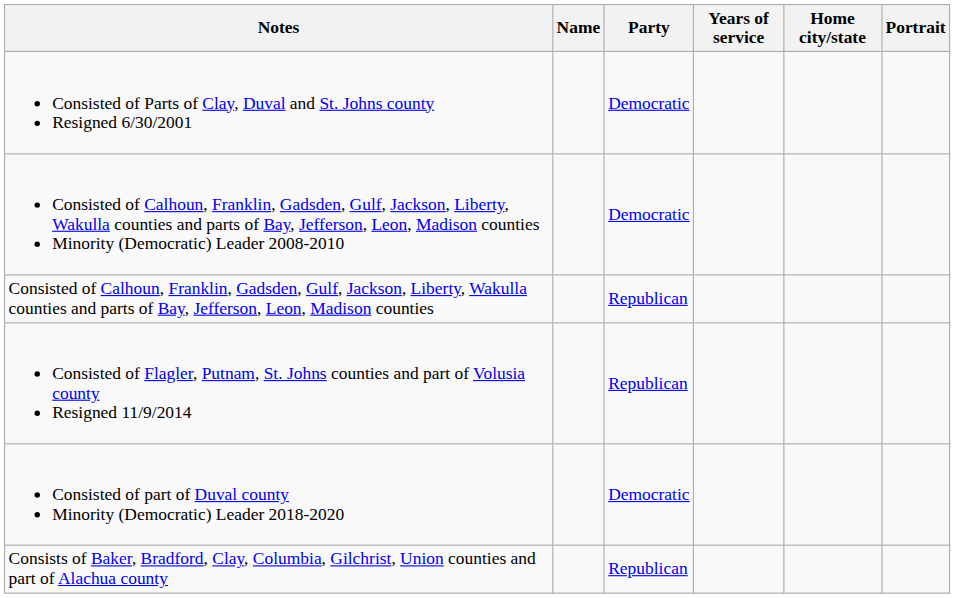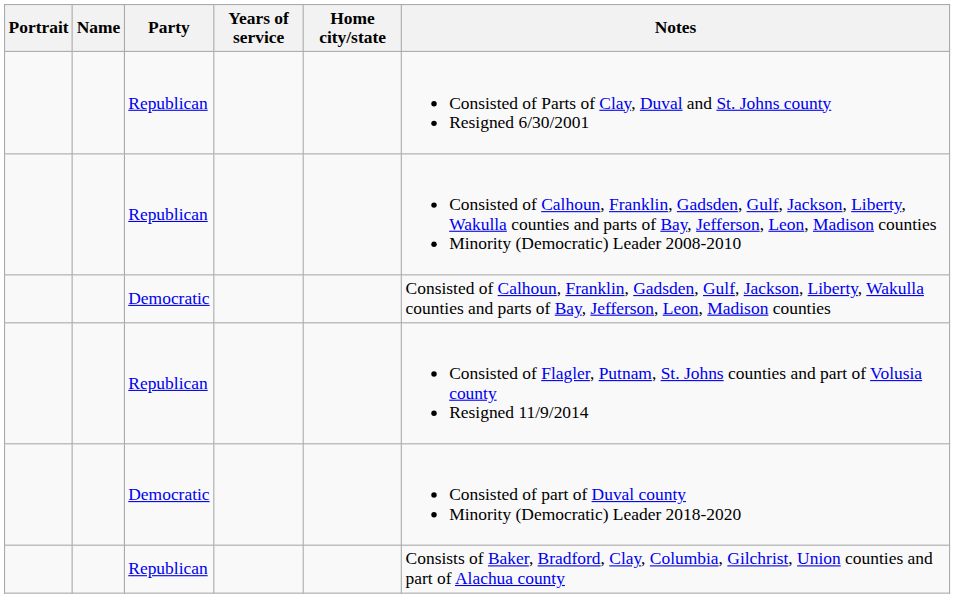columns swapped: (916, 28) <-> (279, 28)
(649, 102) Democratic -> (168, 102) Republican
(649, 214) Democratic -> (168, 214) Republican
(648, 298) Republican -> (169, 298) Democratic
